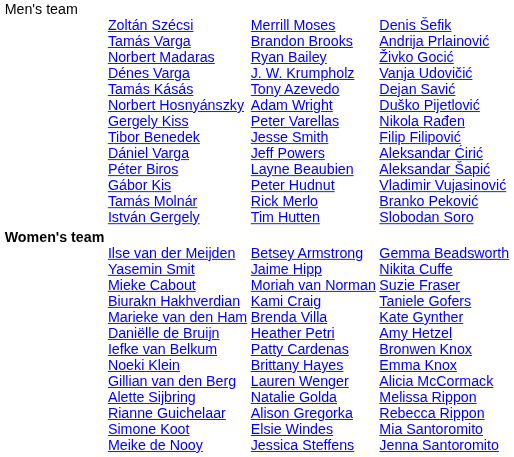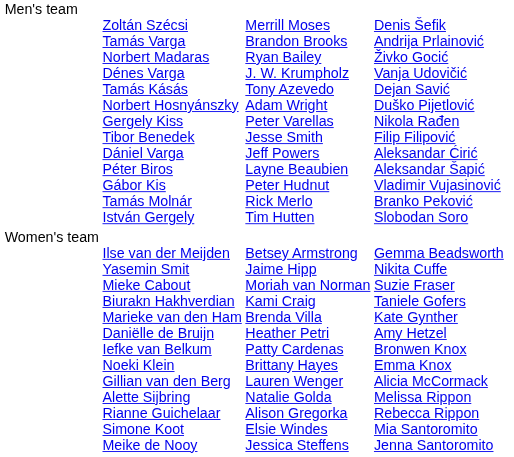(55, 237) bold -> (52, 237) normal
